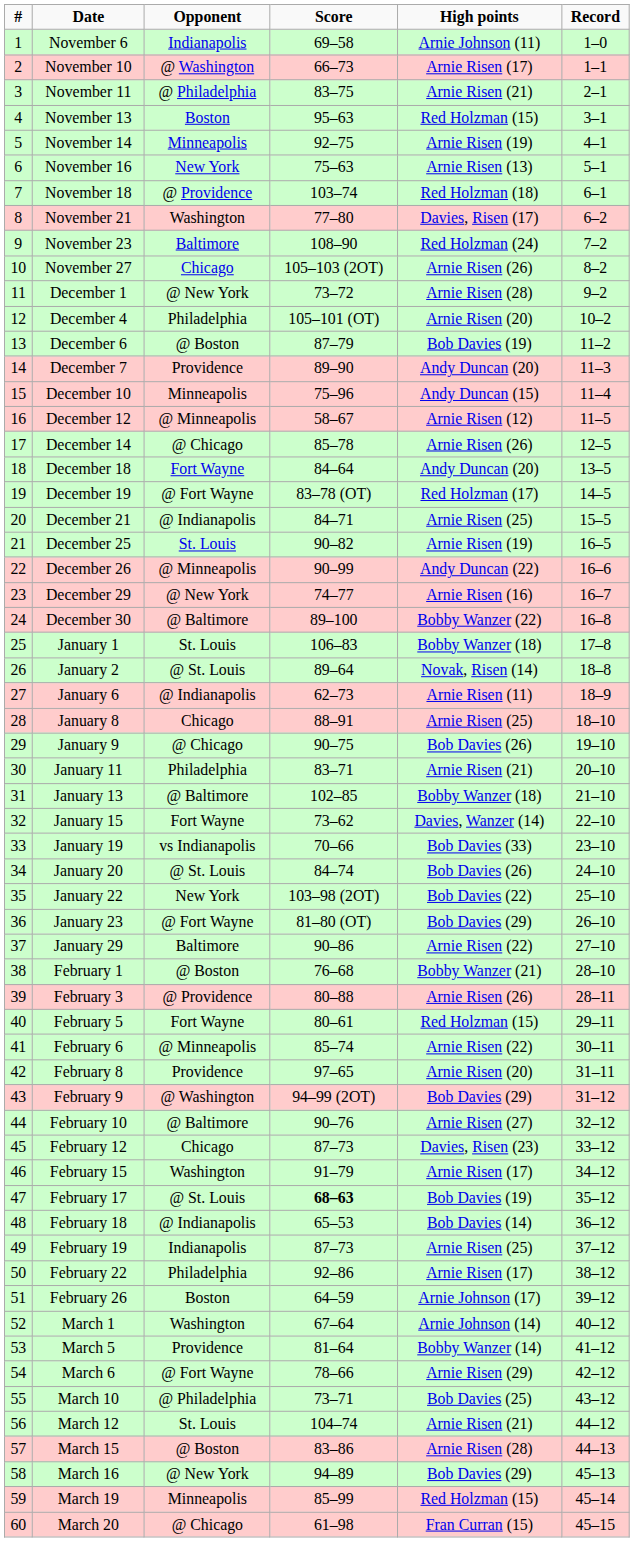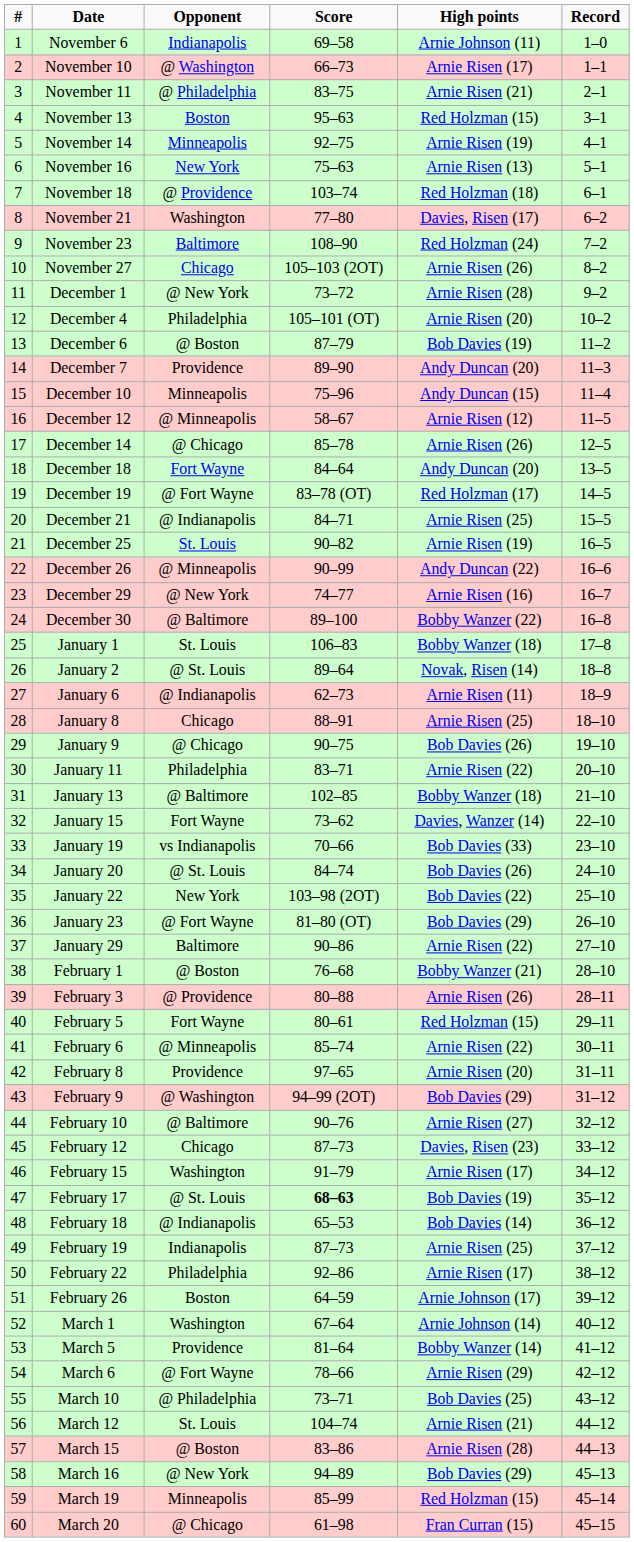(479, 770) Arnie Risen (21) -> (479, 770) Arnie Risen (22)
